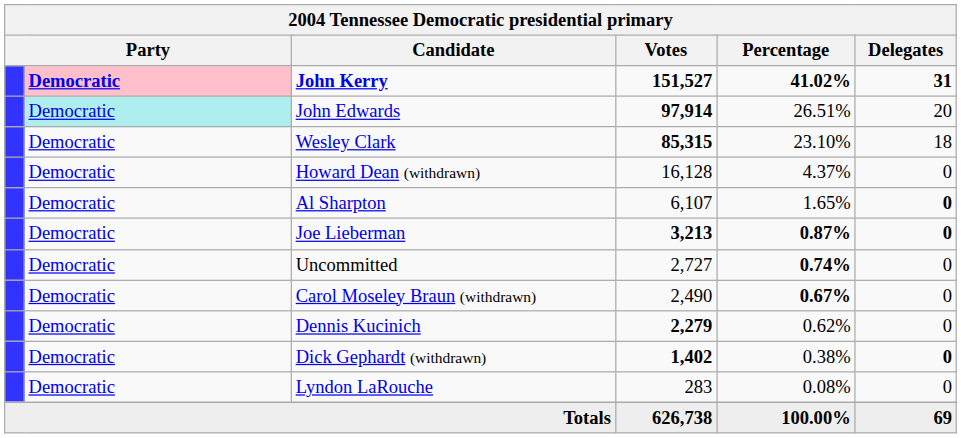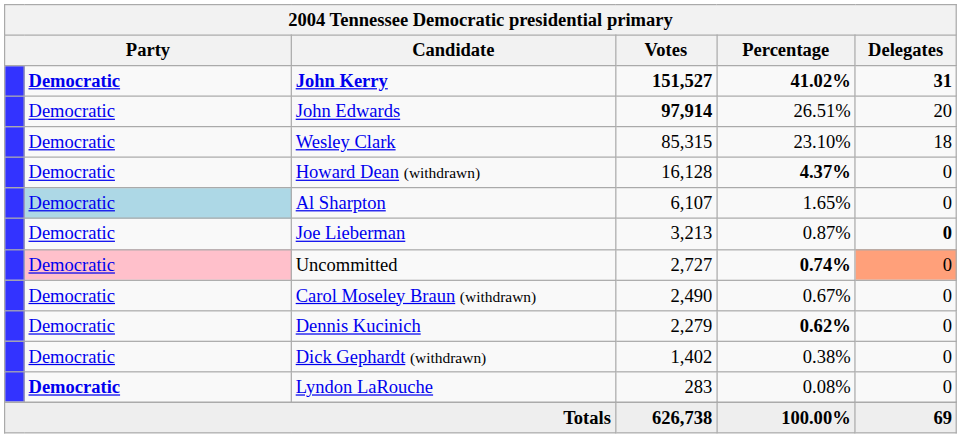(74, 81) pink background -> (74, 81) no background
(72, 111) paleturquoise background -> (72, 111) no background
(687, 142) bold -> (687, 142) normal
(827, 172) normal -> (825, 172) bold
(72, 203) no background -> (72, 203) lightblue background
(947, 203) bold -> (947, 203) normal
(691, 234) bold -> (691, 234) normal
(825, 234) bold -> (827, 234) normal
(72, 264) no background -> (72, 264) pink background
(947, 264) no background -> (947, 264) lightsalmon background
(825, 295) bold -> (827, 295) normal
(691, 325) bold -> (691, 325) normal
(827, 325) normal -> (825, 325) bold
(691, 356) bold -> (691, 356) normal
(947, 356) bold -> (947, 356) normal
(72, 386) normal -> (74, 386) bold
